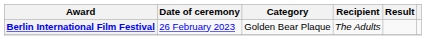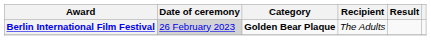(197, 27) no background -> (197, 27) lightgrey background
(287, 27) normal -> (290, 27) bold
